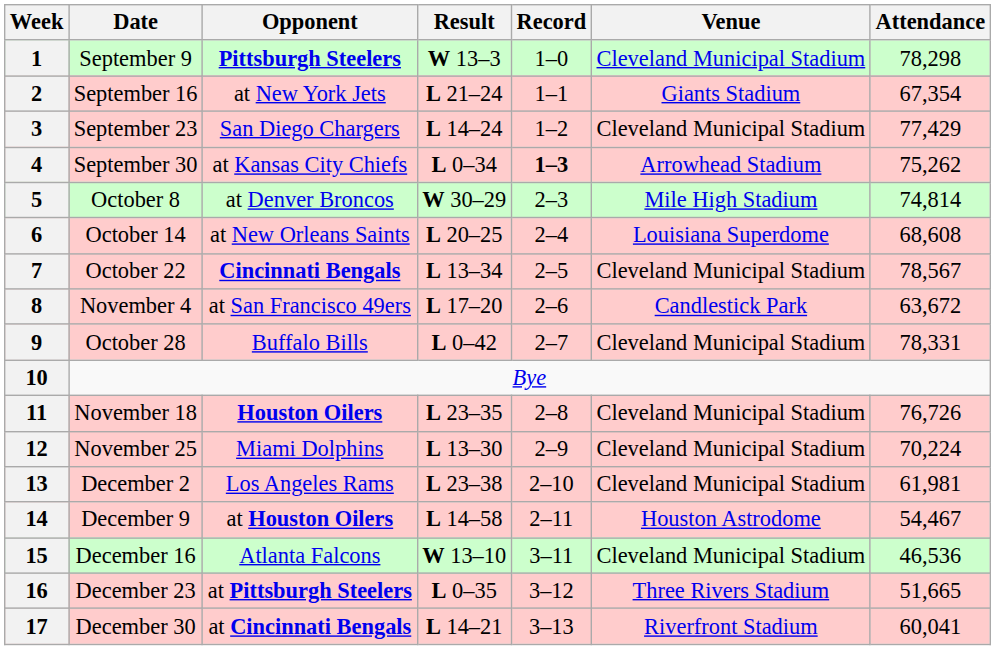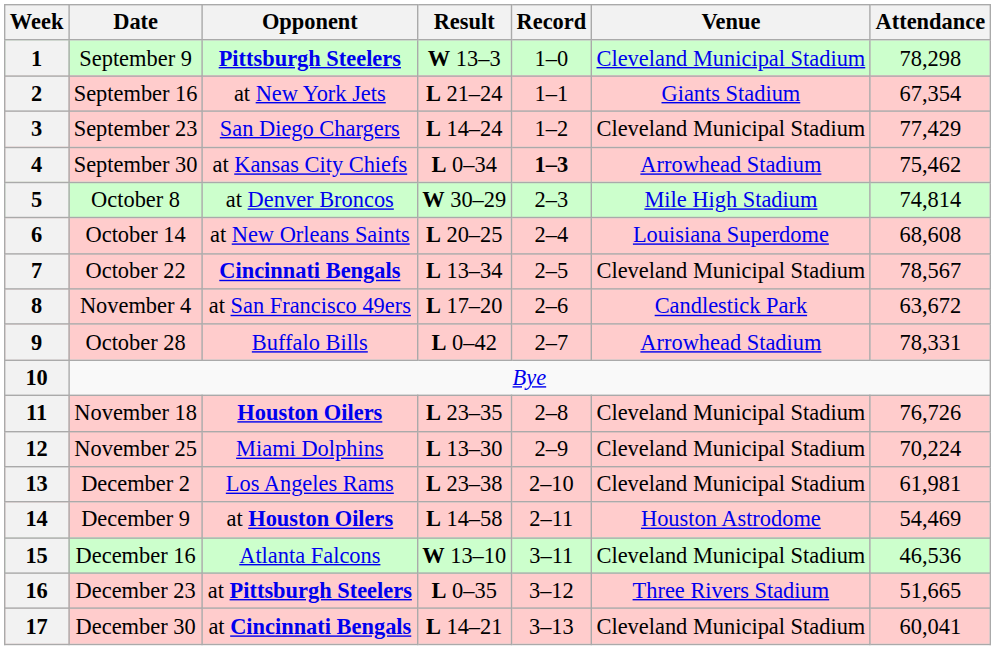(930, 164) 75,262 -> (930, 164) 75,462
(731, 341) Cleveland Municipal Stadium -> (731, 341) Arrowhead Stadium
(930, 519) 54,467 -> (930, 519) 54,469
(731, 626) Riverfront Stadium -> (731, 626) Cleveland Municipal Stadium
